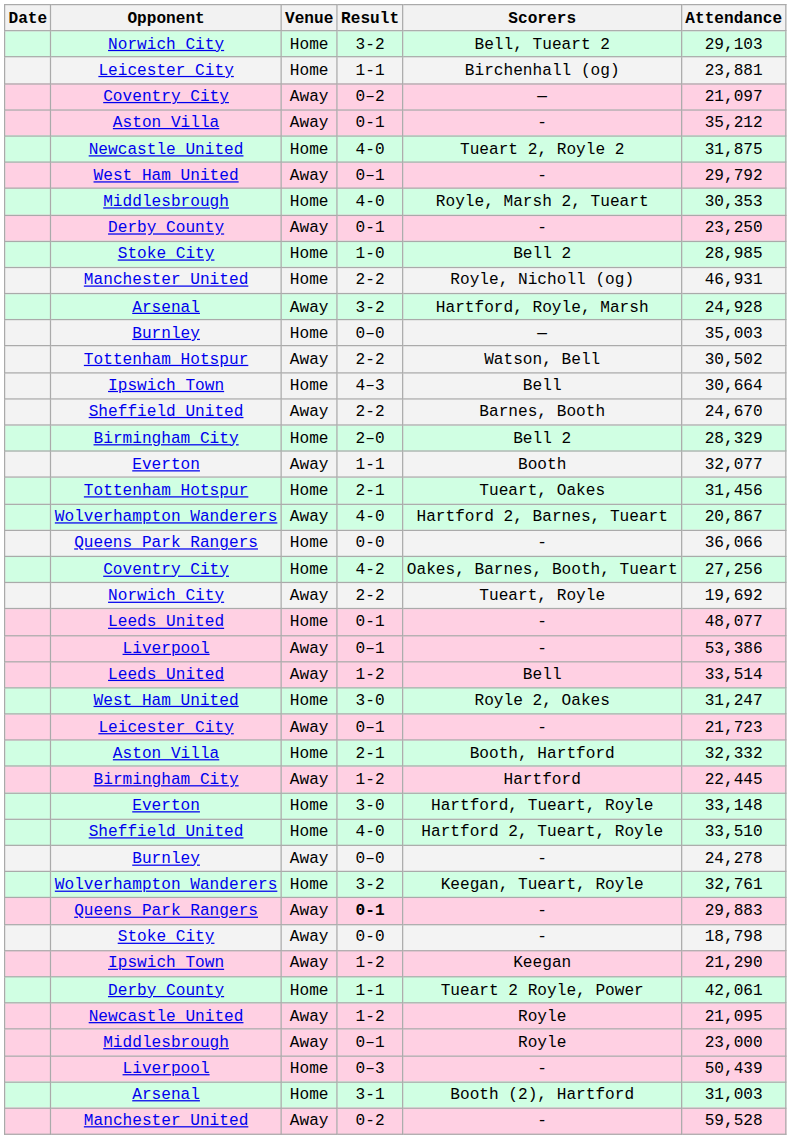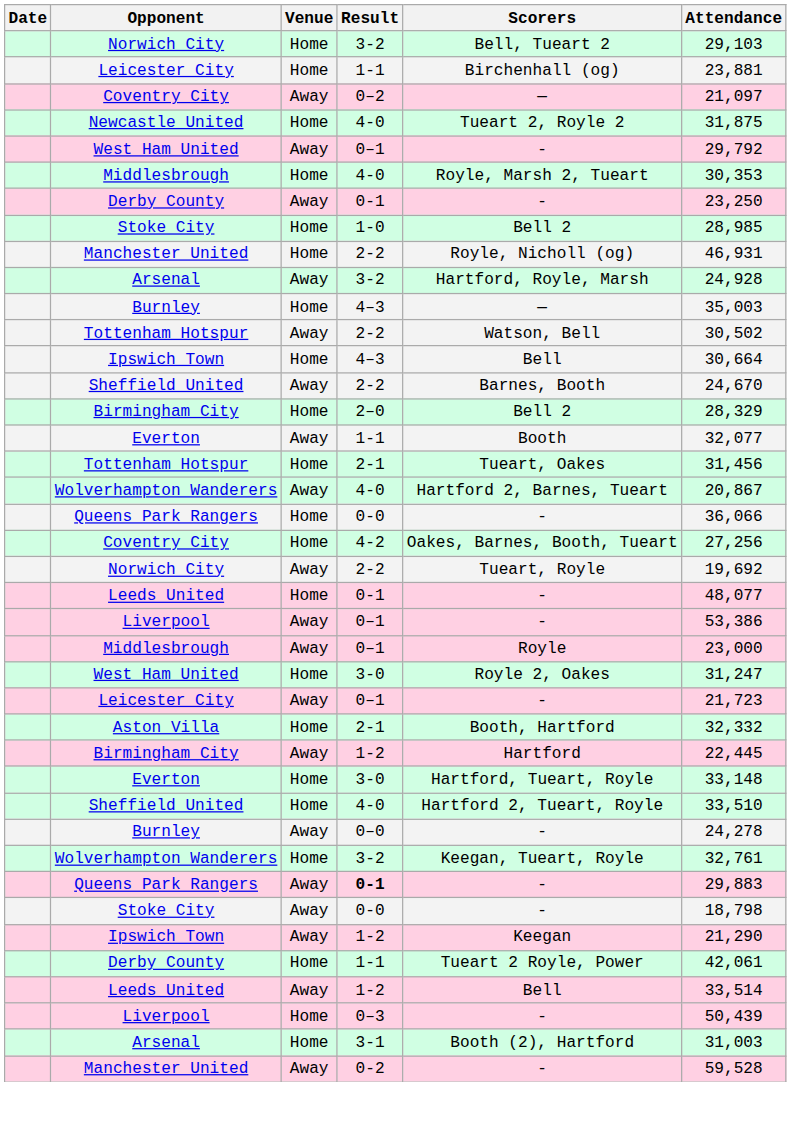- row: (166, 123)
(370, 333) 0–0 -> (370, 307) 4–3
rows swapped: (166, 1042) <-> (166, 675)
- row: (166, 1016)
